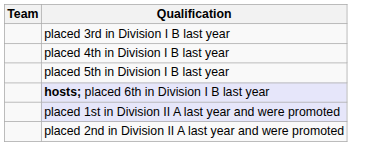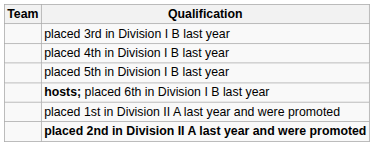(157, 92) lavender background -> (157, 92) no background
(192, 111) lavender background -> (192, 111) no background
(194, 131) normal -> (205, 131) bold
